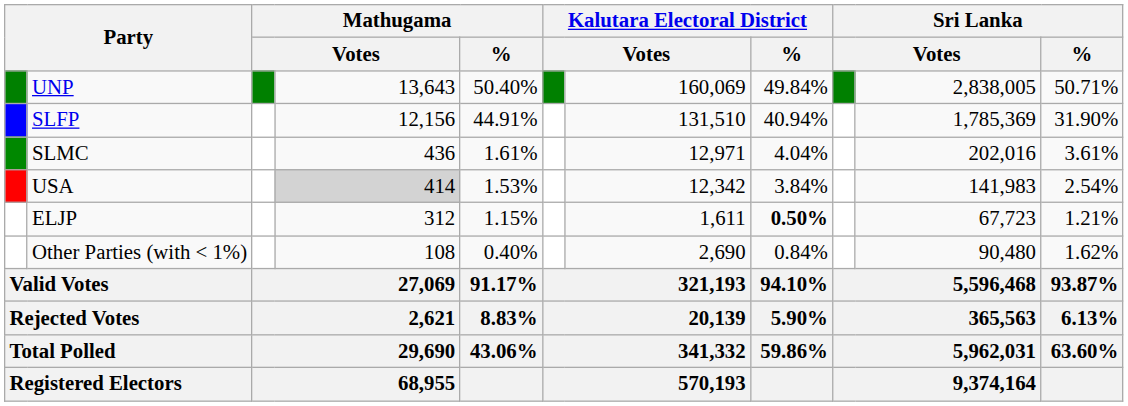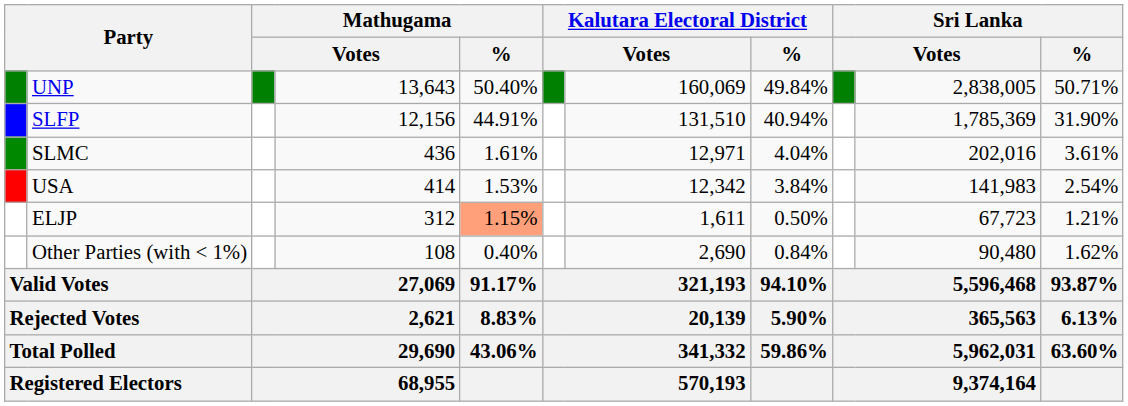(440, 185) lightgrey background -> (440, 185) no background
(511, 218) no background -> (511, 218) lightsalmon background
(799, 218) bold -> (801, 218) normal
